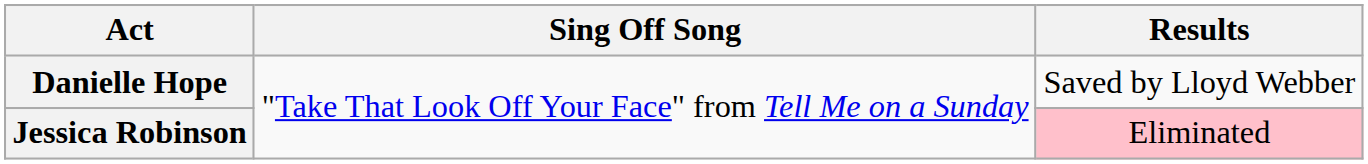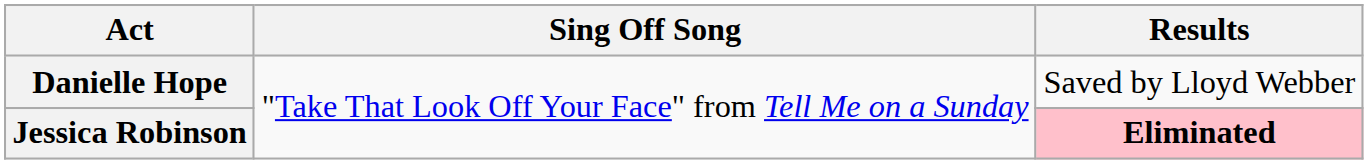(1199, 132) normal -> (1199, 132) bold
